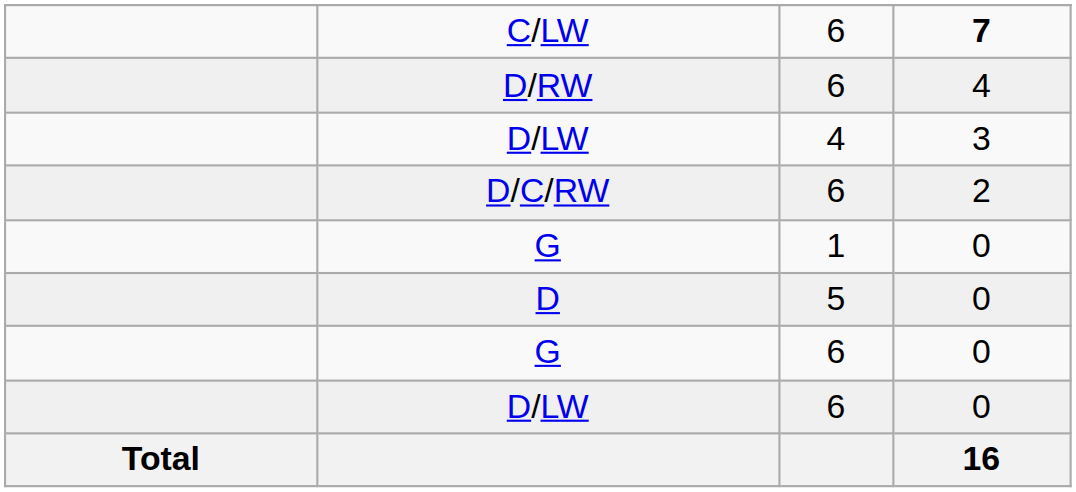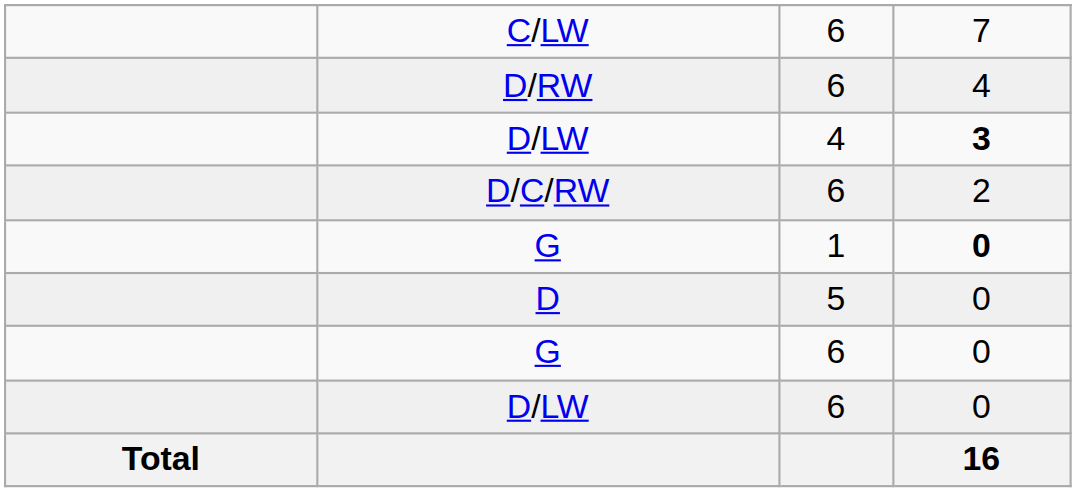(981, 31) bold -> (981, 31) normal
(981, 138) normal -> (981, 138) bold
(981, 245) normal -> (981, 245) bold
